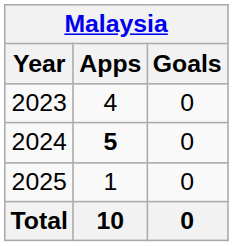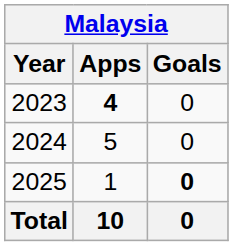(110, 102) normal -> (110, 102) bold
(110, 142) bold -> (110, 142) normal
(187, 181) normal -> (187, 181) bold
